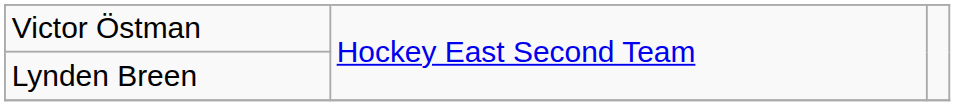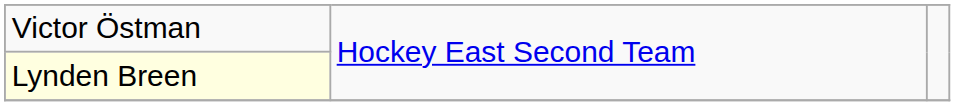(104, 75) no background -> (104, 75) lightyellow background
